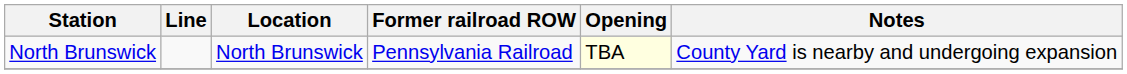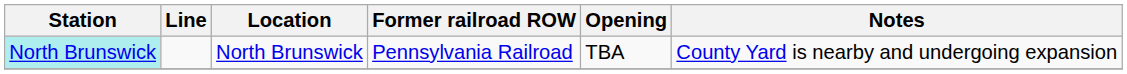(83, 52) no background -> (83, 52) paleturquoise background
(605, 52) lightyellow background -> (605, 52) no background
